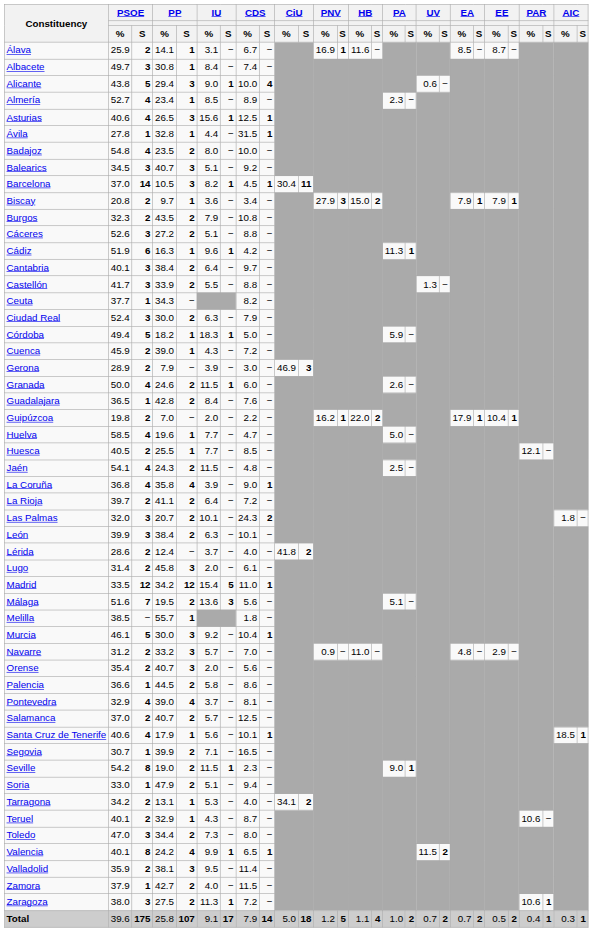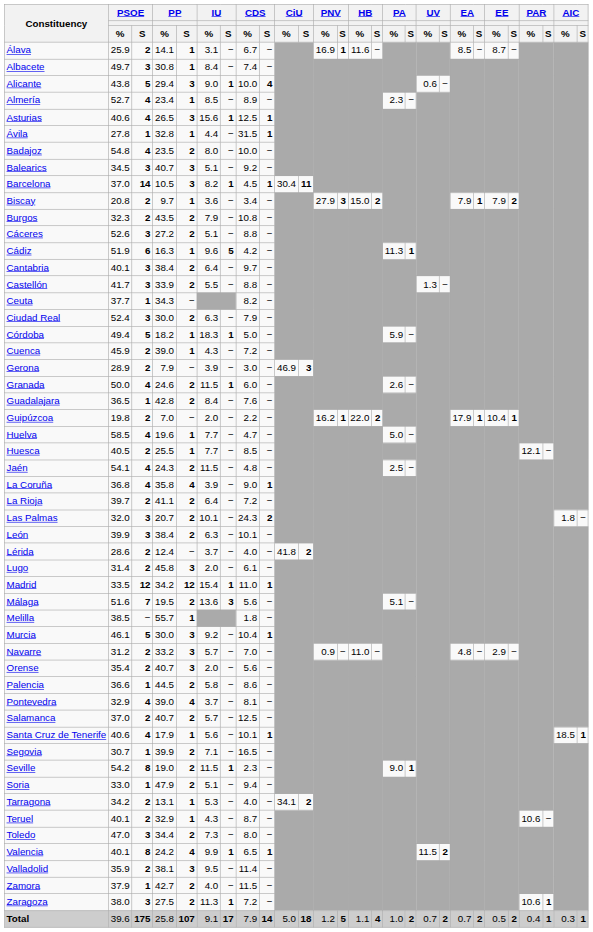(514, 201) 1 -> (514, 201) 2
(231, 251) 1 -> (231, 251) 5
(231, 585) 5 -> (231, 585) 1
